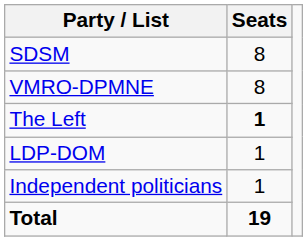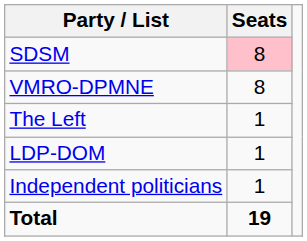(260, 53) no background -> (260, 53) pink background
(260, 119) bold -> (260, 119) normal
